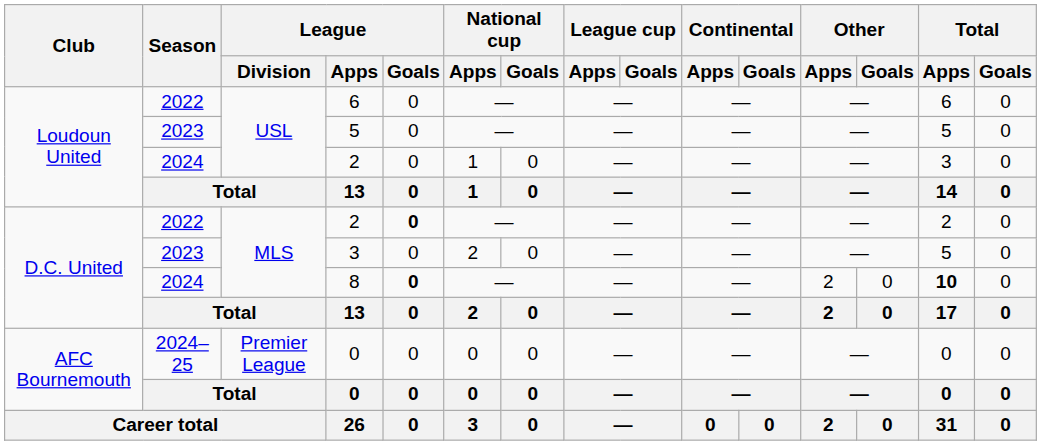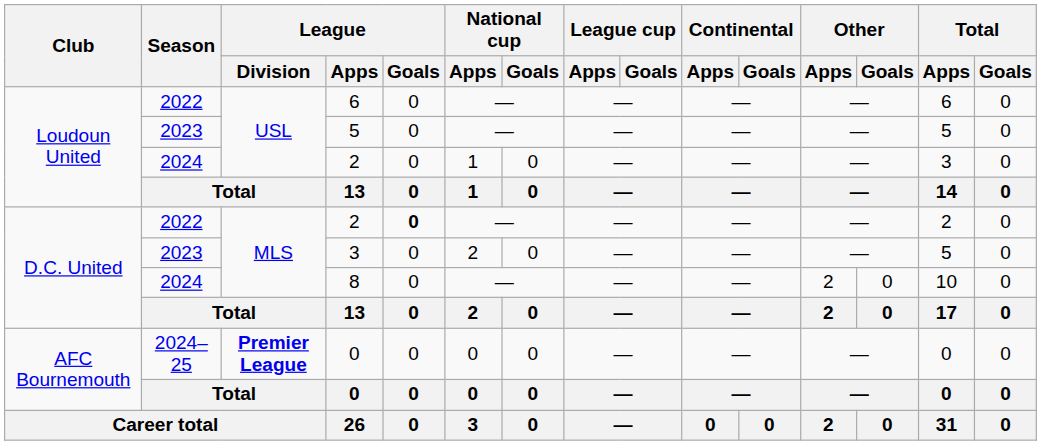(413, 282) bold -> (413, 282) normal
(946, 282) bold -> (946, 282) normal
(274, 353) normal -> (273, 353) bold
